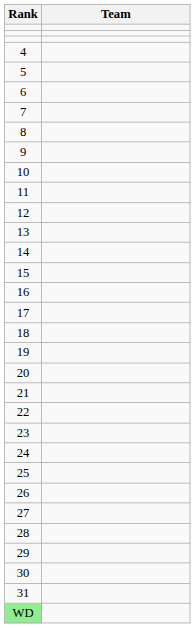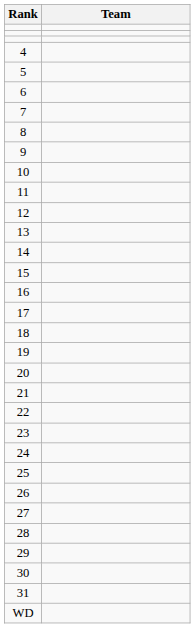(23, 613) lightgreen background -> (23, 613) no background
